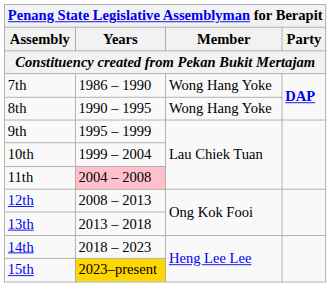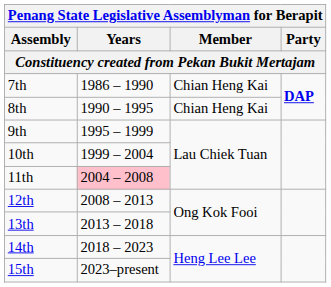(220, 85) Wong Hang Yoke -> (221, 85) Chian Heng Kai
(220, 108) Wong Hang Yoke -> (221, 108) Chian Heng Kai
(118, 270) gold background -> (120, 270) no background
